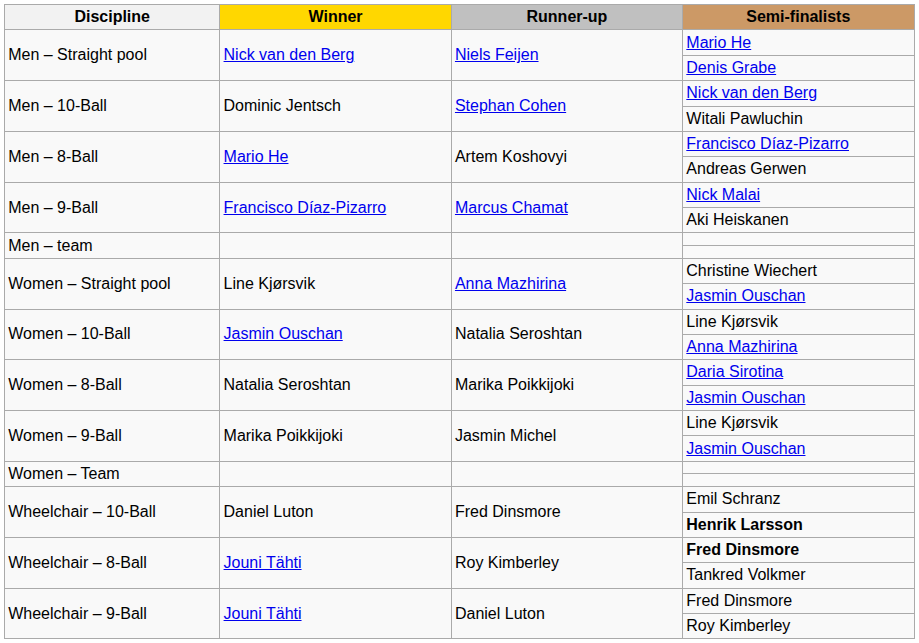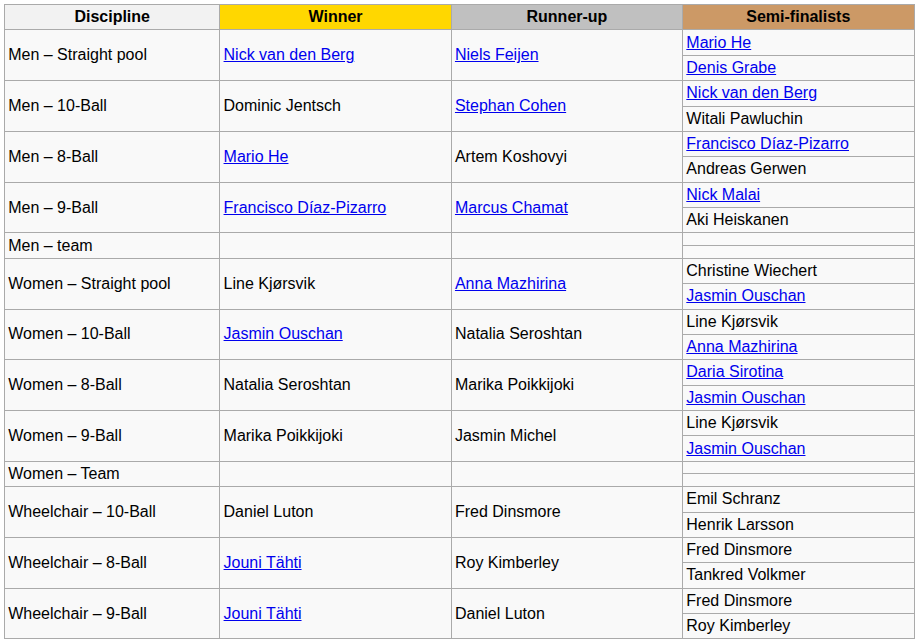(745, 524) bold -> (740, 524) normal
(743, 550) bold -> (739, 550) normal
